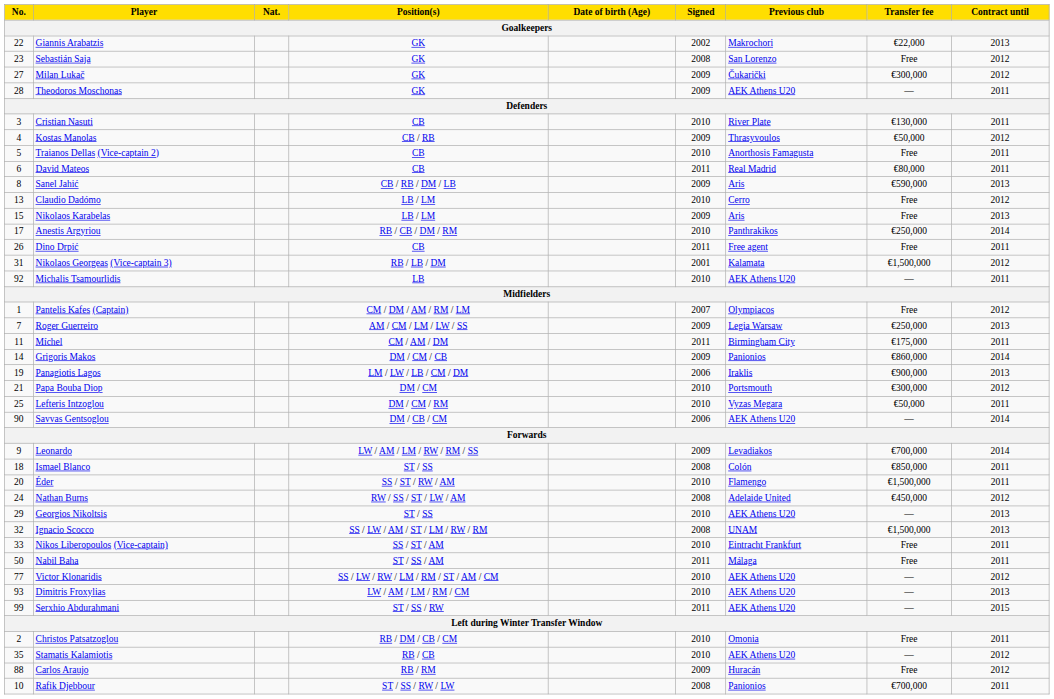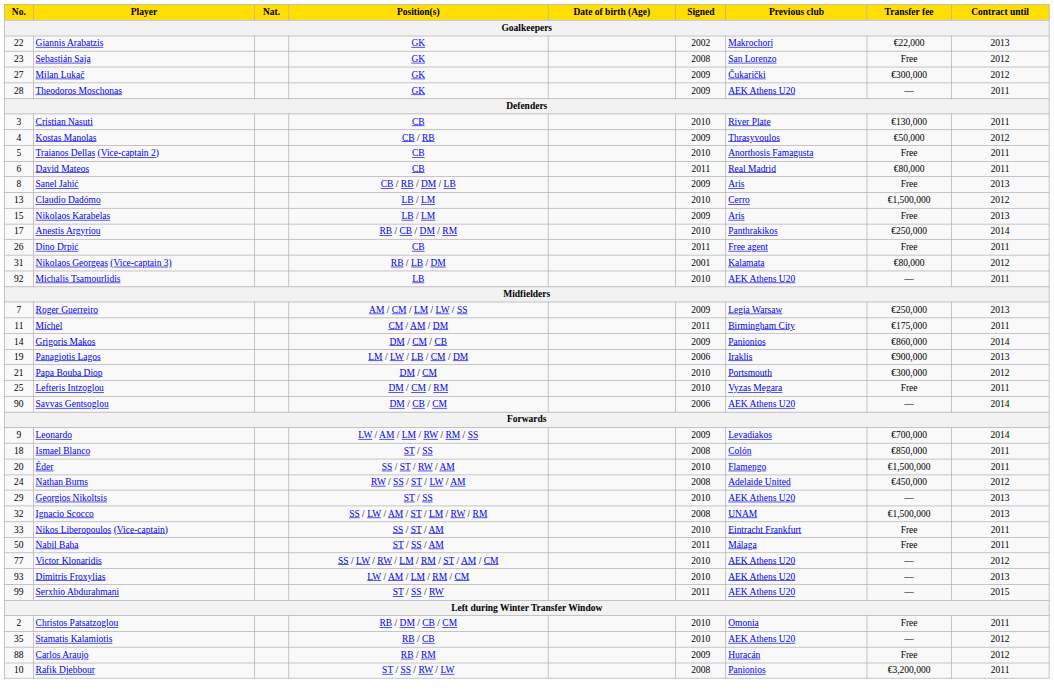(909, 185) €590,000 -> (909, 185) Free
(909, 200) Free -> (909, 200) €1,500,000
(909, 263) €1,500,000 -> (909, 263) €80,000
- row: (82, 310)
(909, 404) €50,000 -> (909, 388) Free
(909, 686) €700,000 -> (909, 671) €3,200,000
